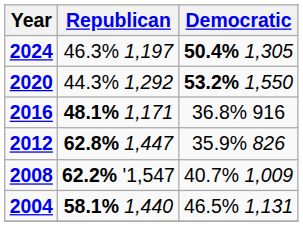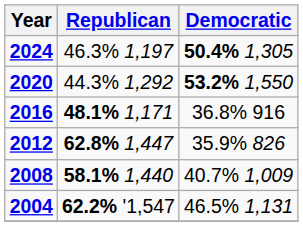(118, 174) 62.2% '1,547 -> (118, 174) 58.1% 1,440
(118, 205) 58.1% 1,440 -> (118, 205) 62.2% '1,547
